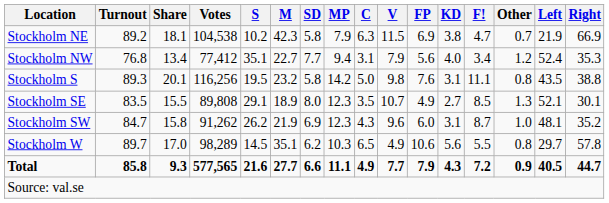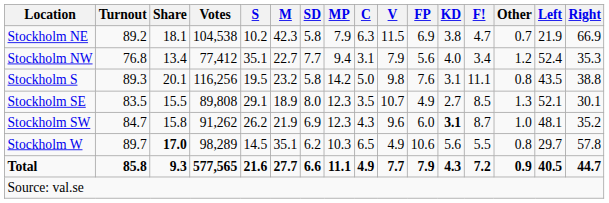(453, 123) normal -> (453, 123) bold
(175, 144) normal -> (175, 144) bold
